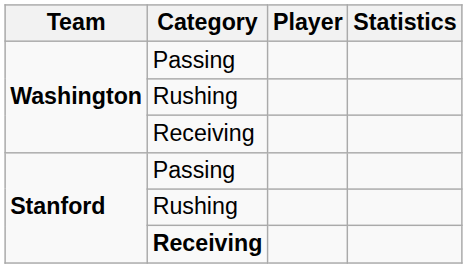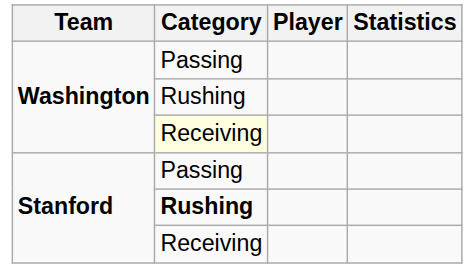(204, 133) no background -> (211, 133) lightyellow background
(195, 207) normal -> (207, 207) bold
(208, 243) bold -> (211, 243) normal
